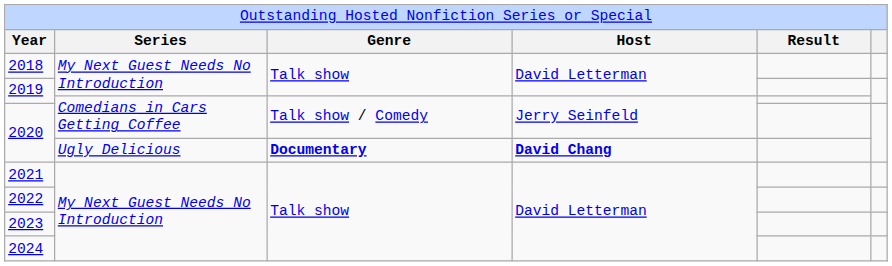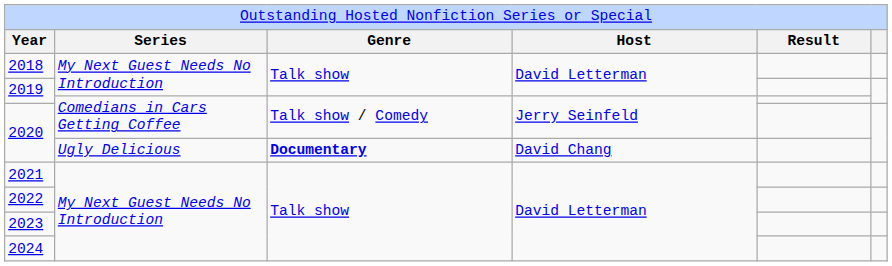(563, 150) bold -> (563, 150) normal
